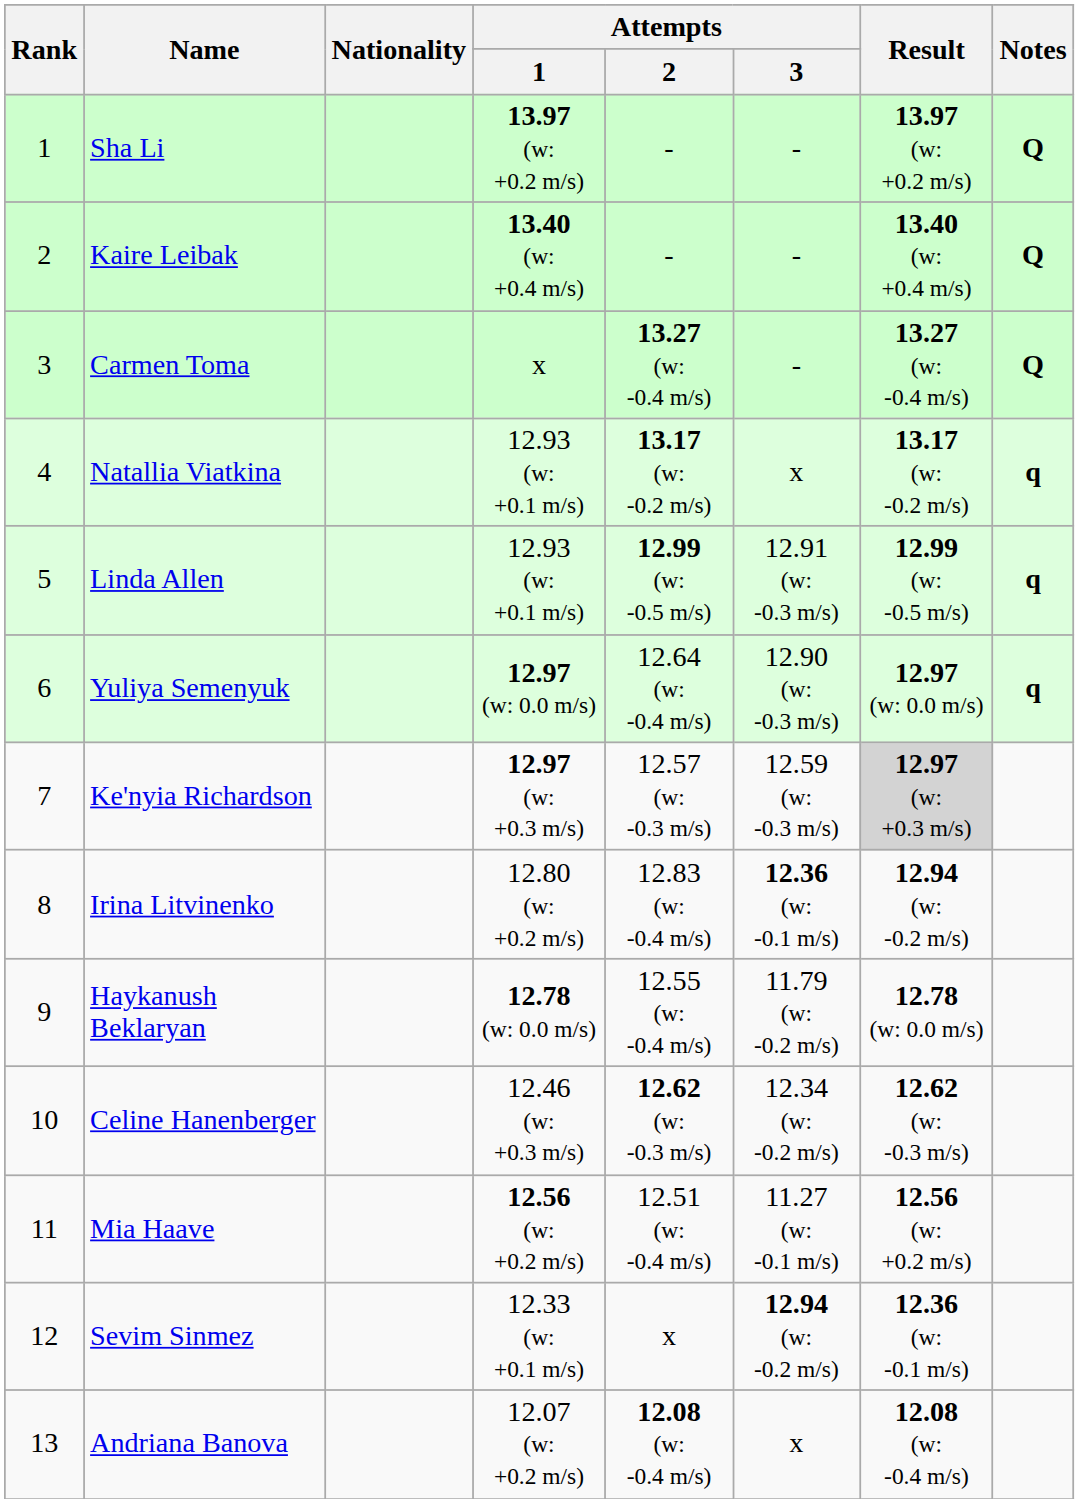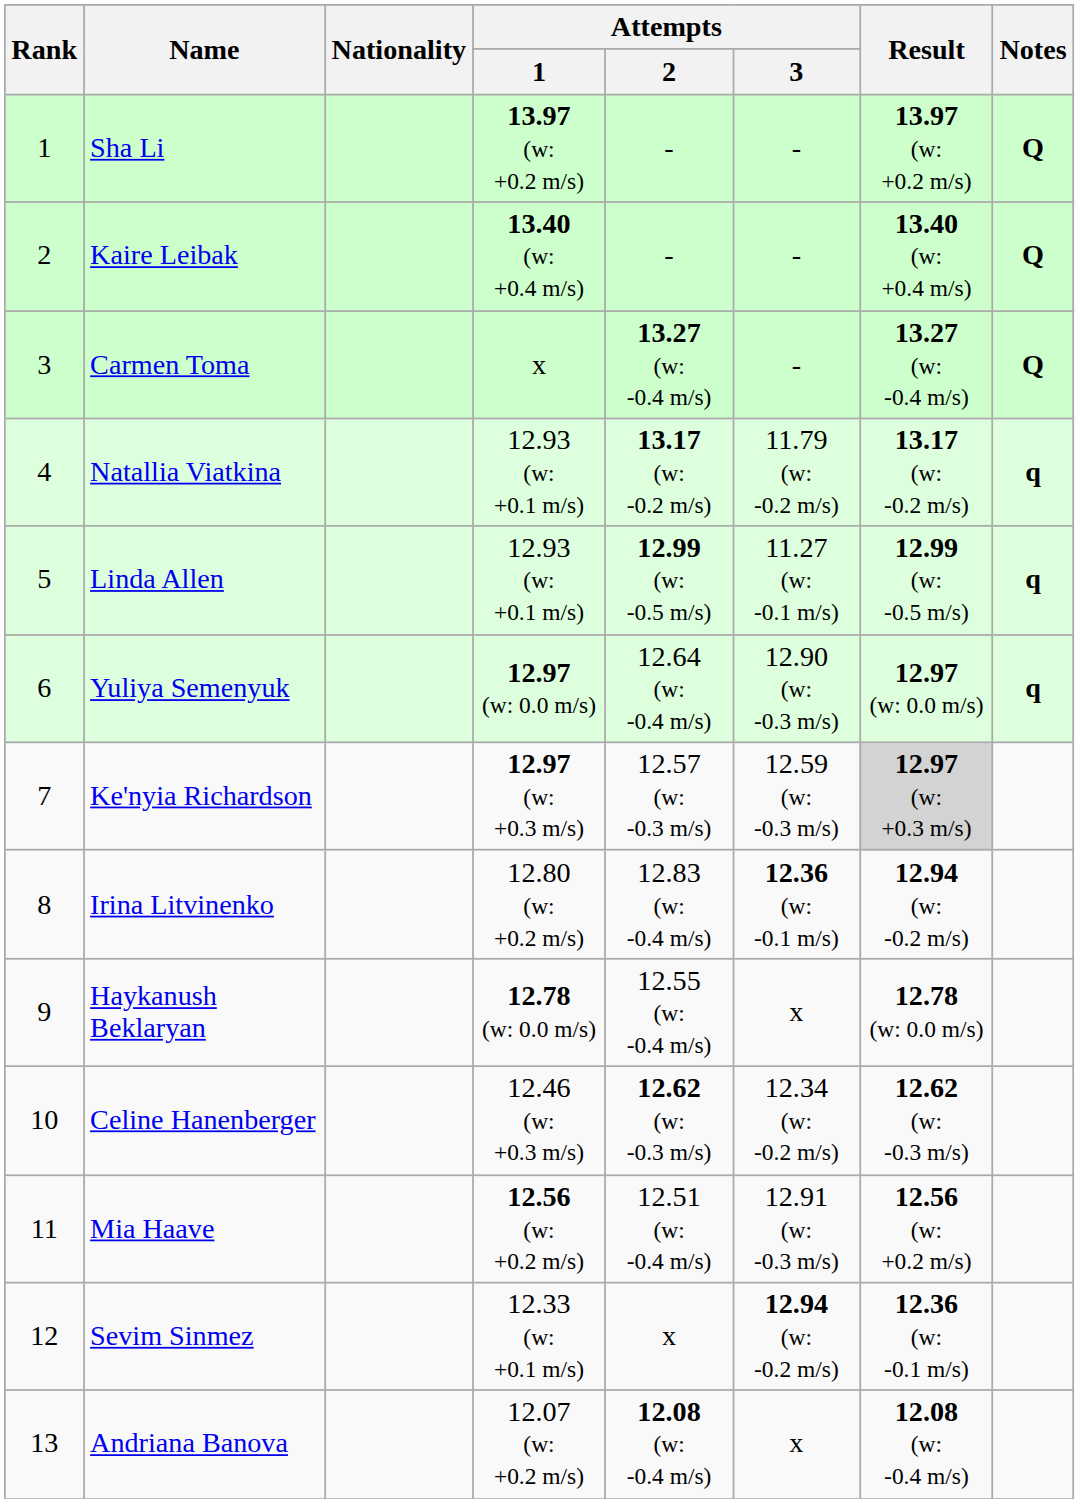(796, 471) x -> (796, 471) 11.79 (w: -0.2 m/s)
(796, 579) 12.91 (w: -0.3 m/s) -> (796, 579) 11.27 (w: -0.1 m/s)
(796, 1011) 11.79 (w: -0.2 m/s) -> (796, 1011) x
(796, 1228) 11.27 (w: -0.1 m/s) -> (796, 1228) 12.91 (w: -0.3 m/s)
